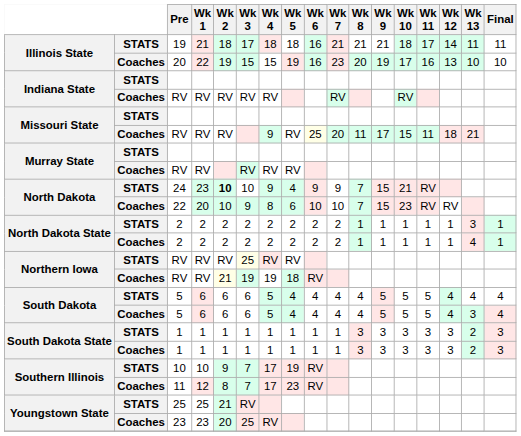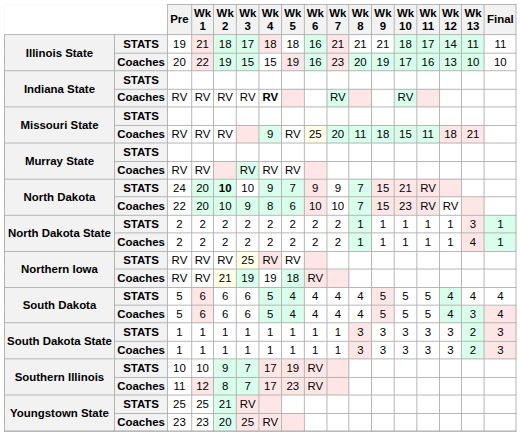(270, 98) normal -> (270, 98) bold
(383, 134) 17 -> (383, 134) 18
(203, 188) 23 -> (203, 188) 20
(293, 188) 4 -> (293, 188) 7
